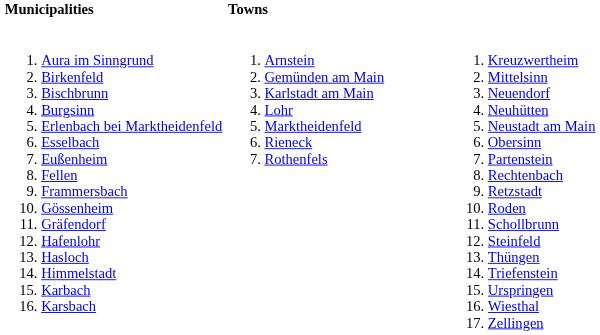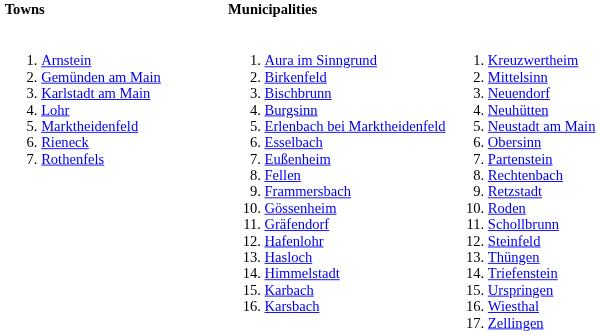columns swapped: (248, 9) <-> (49, 9)
